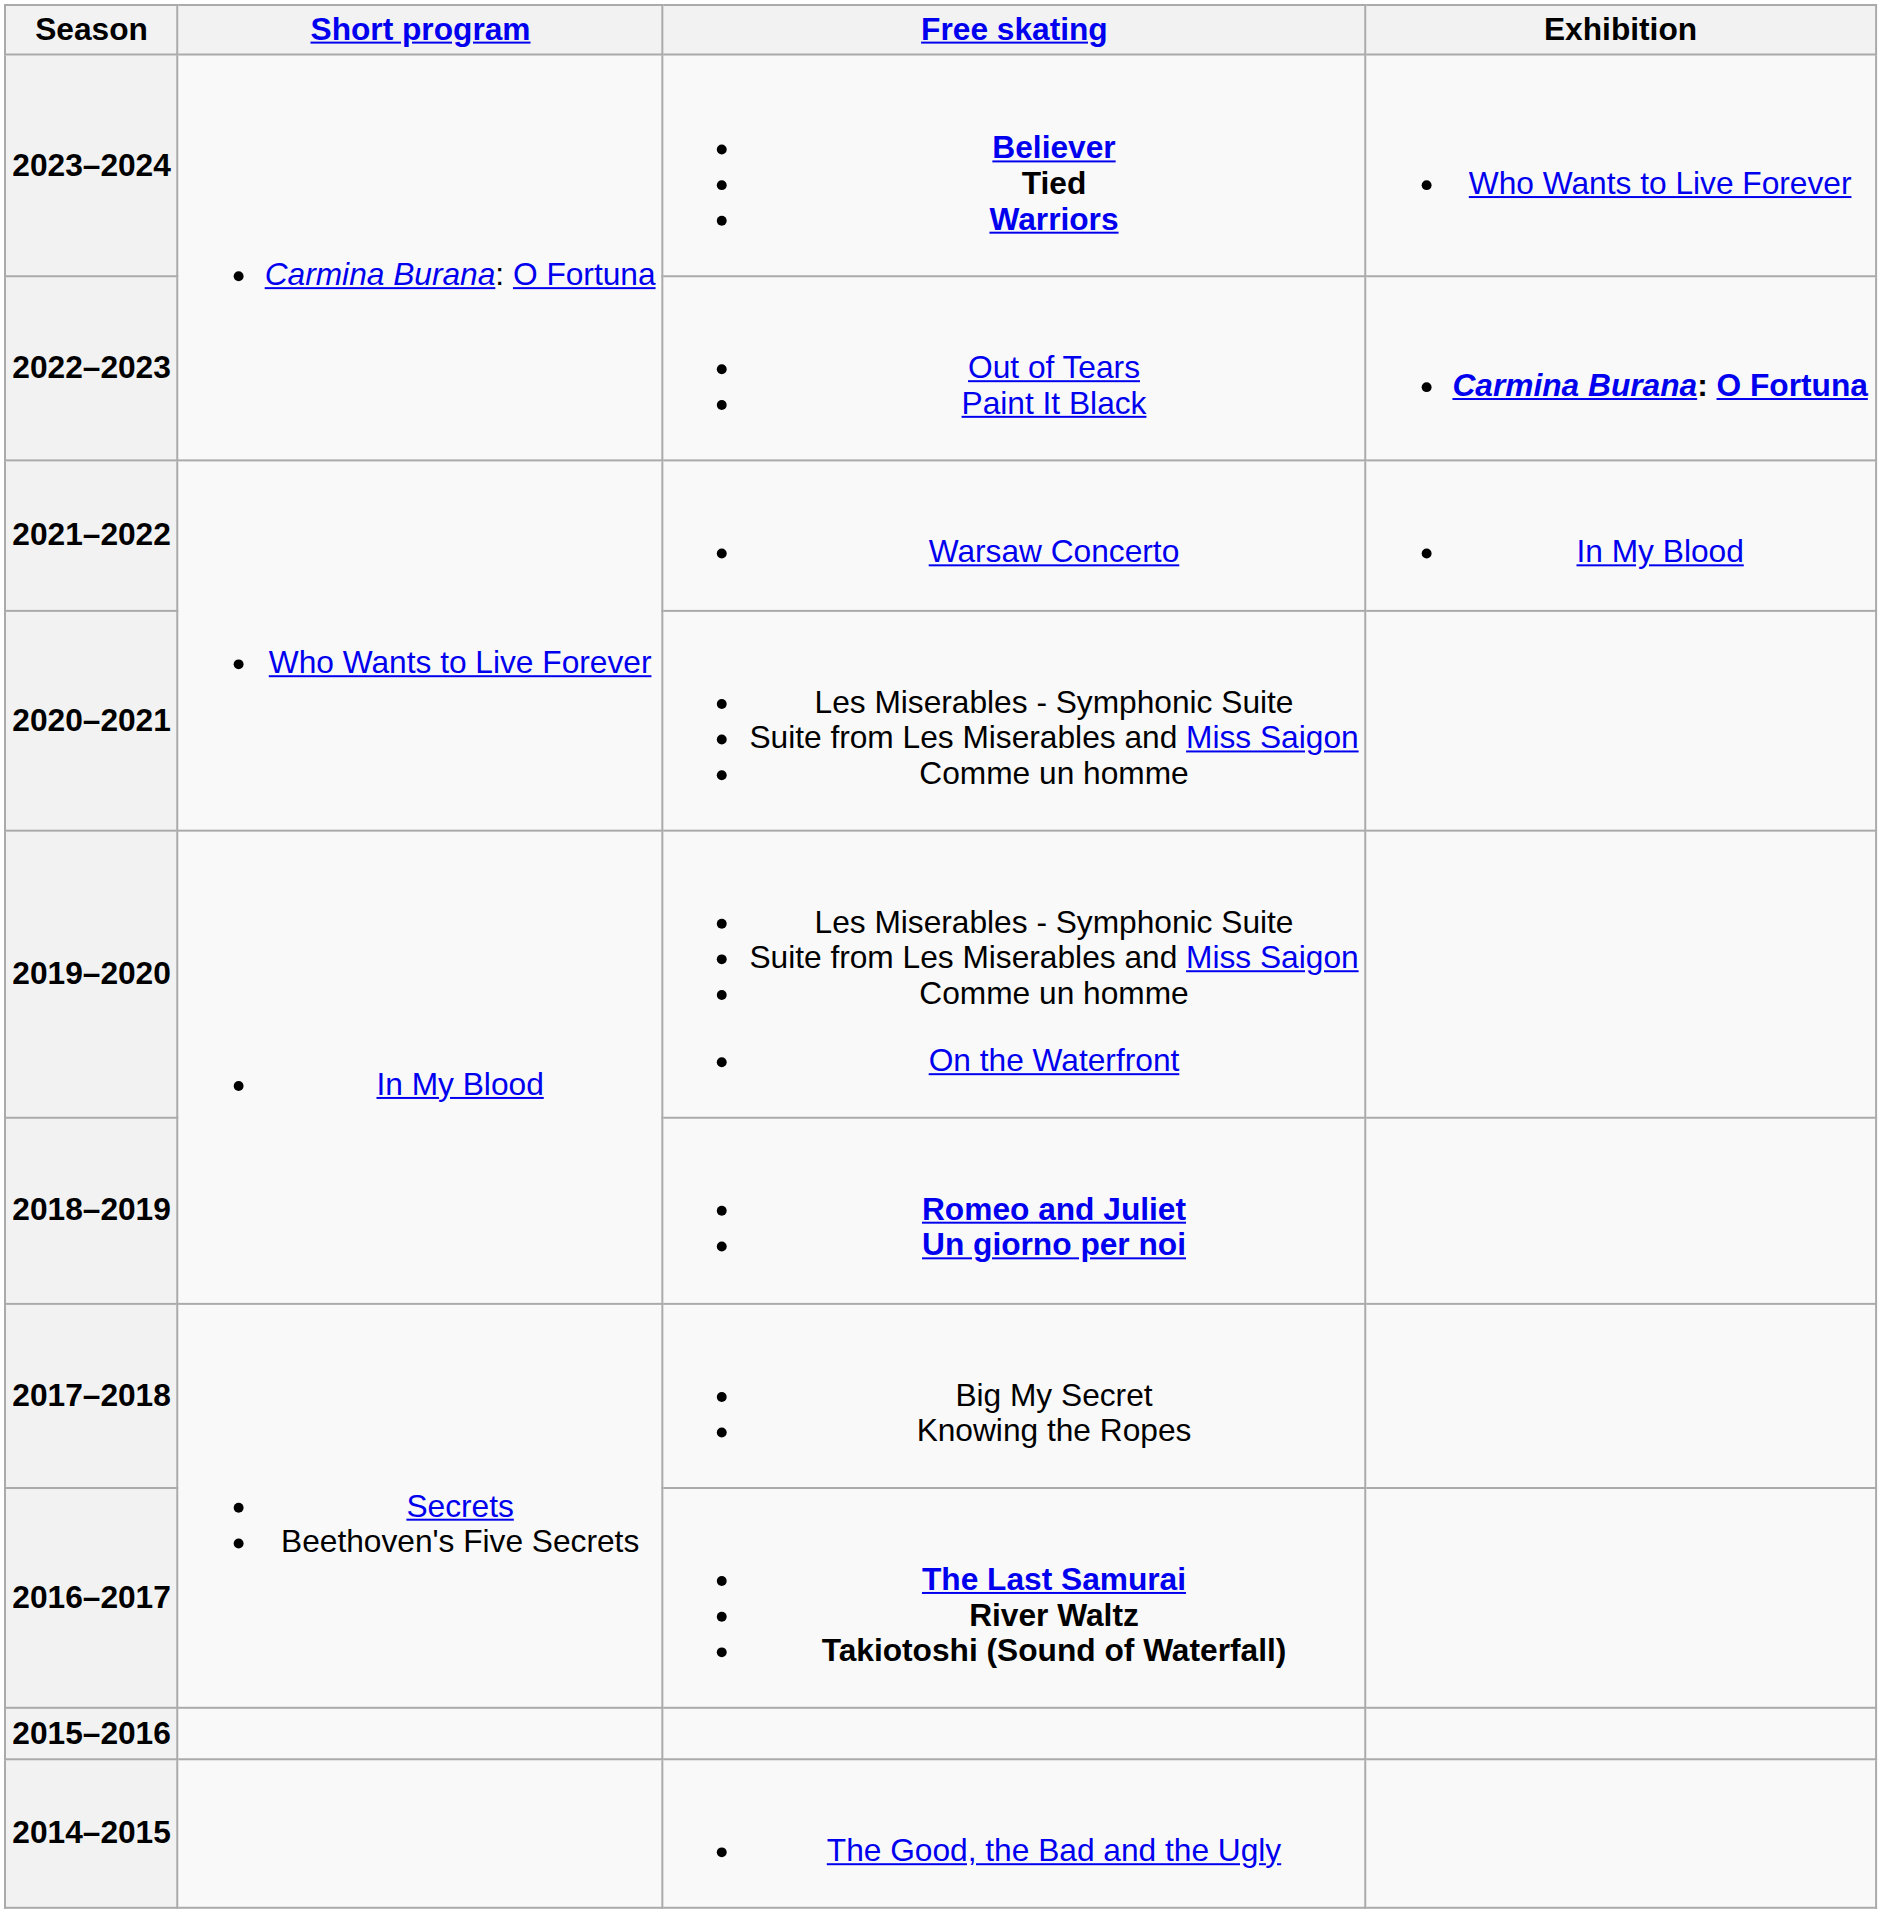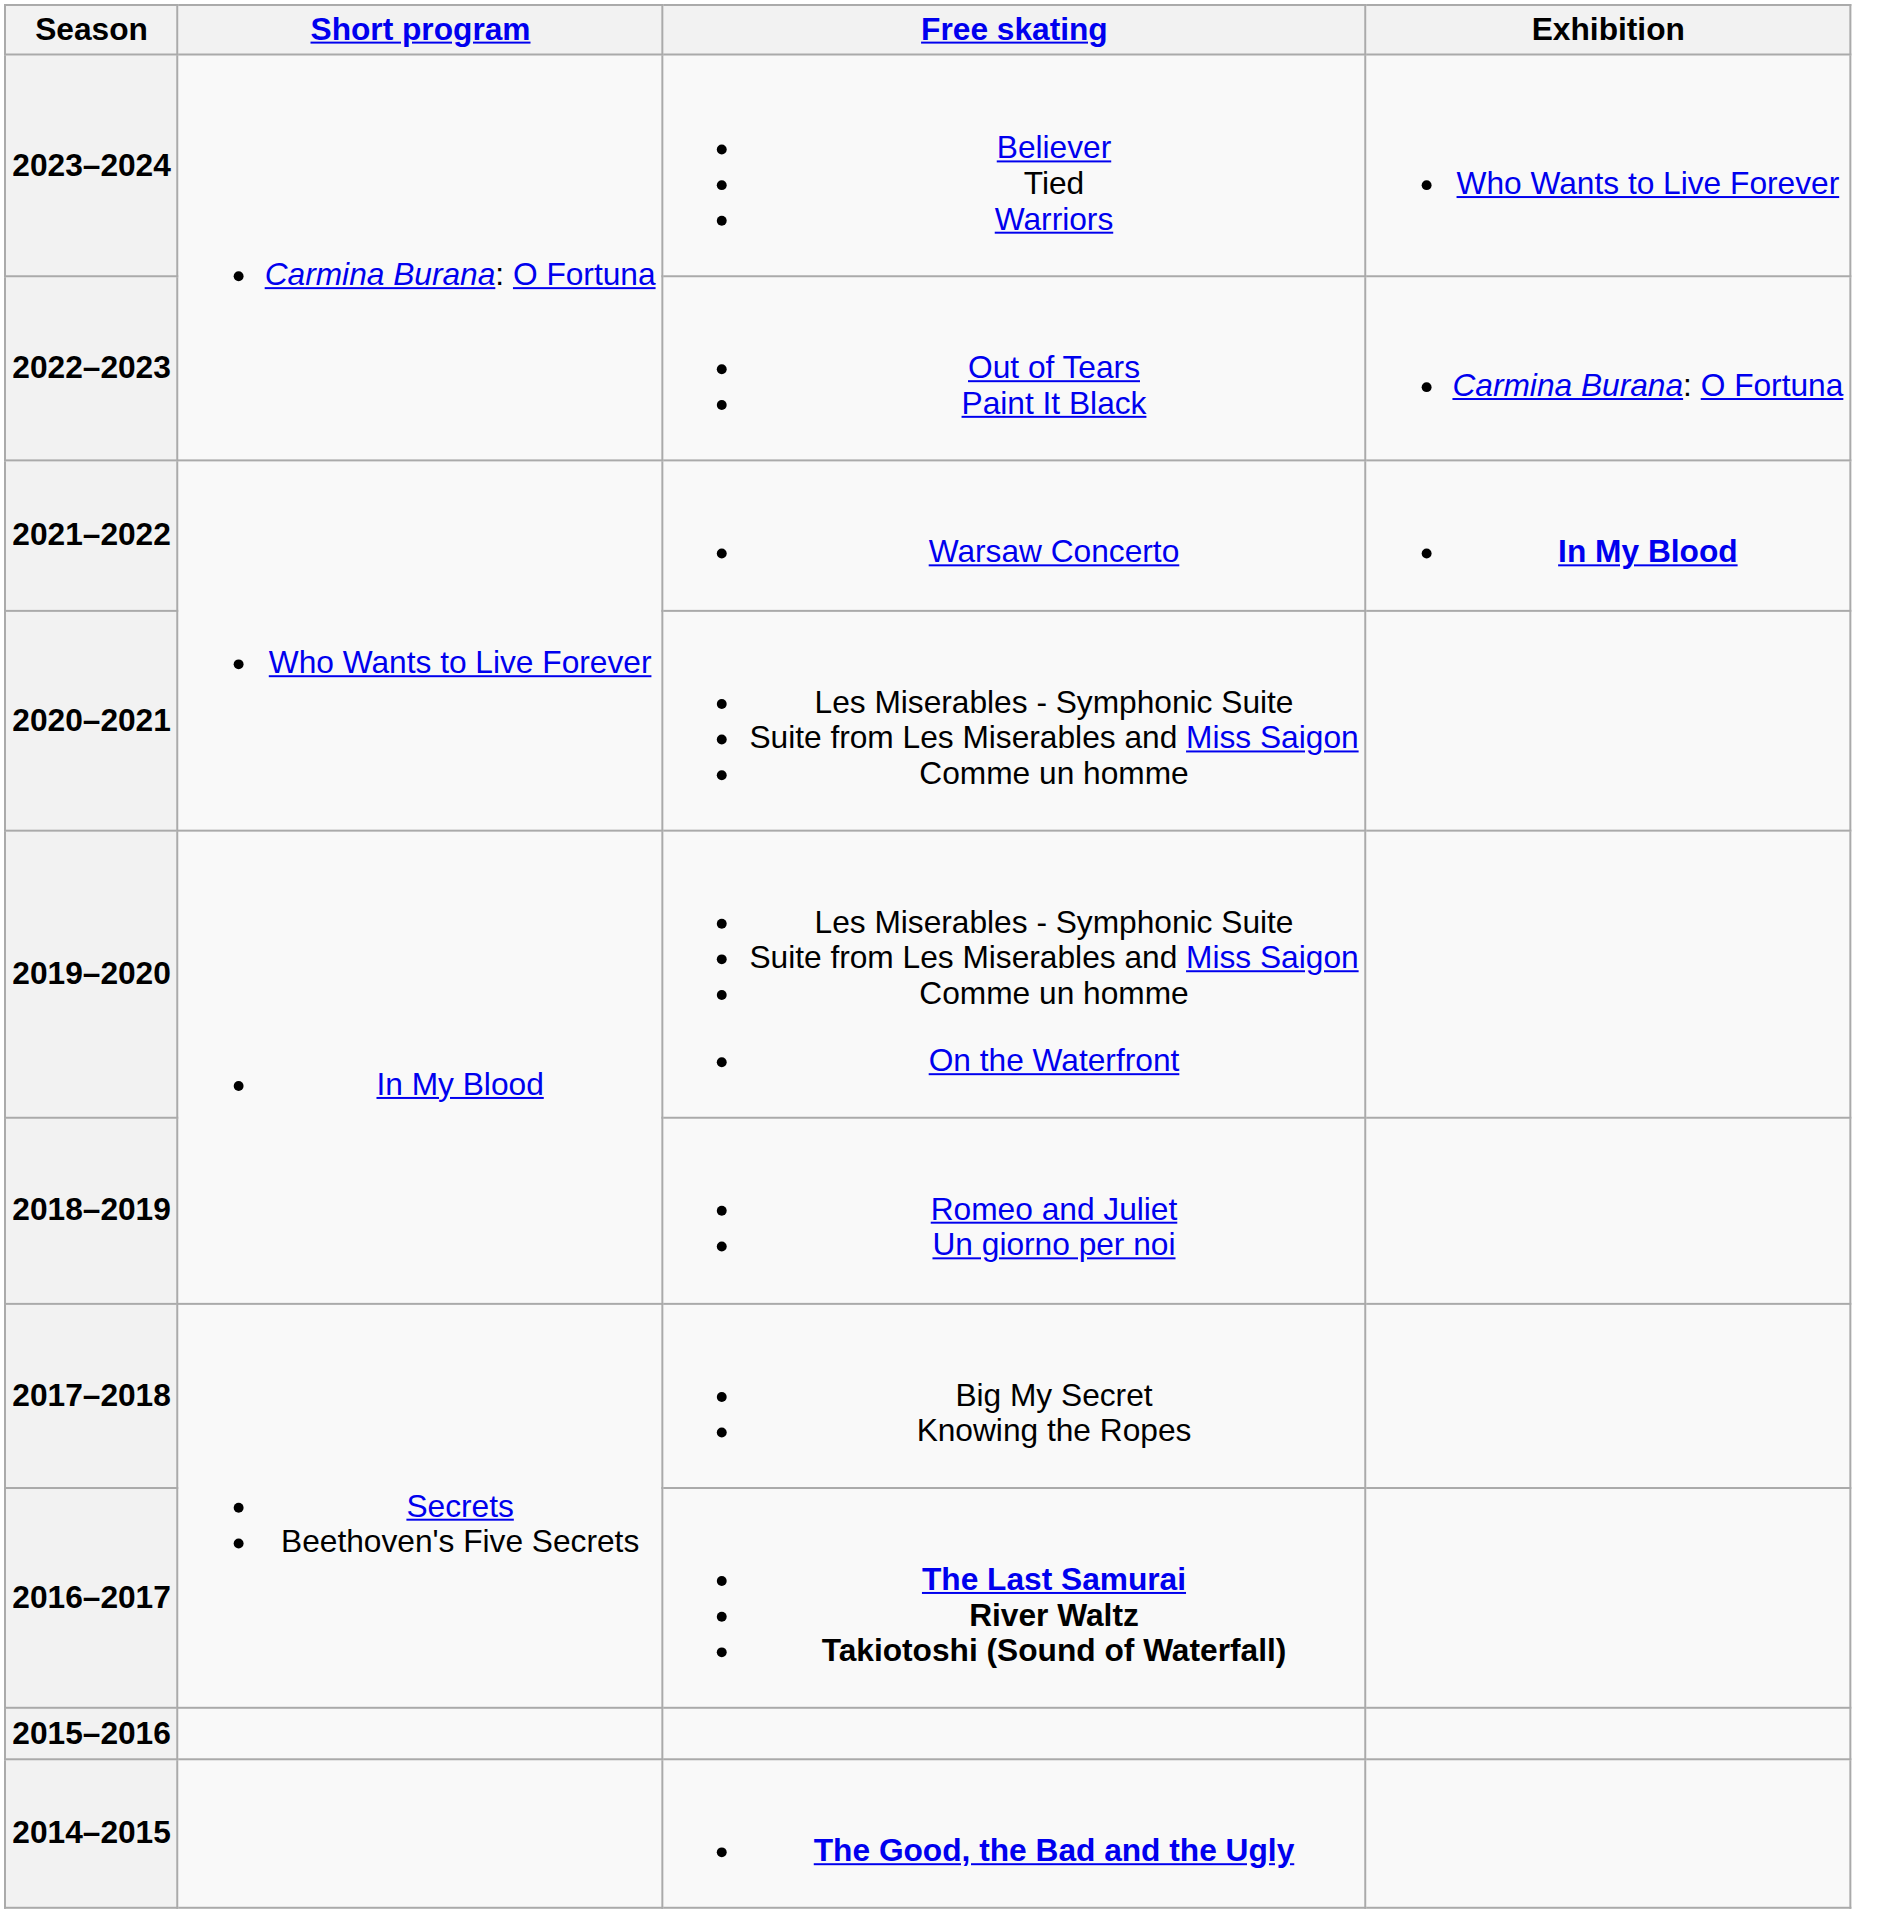(1014, 183) bold -> (1014, 183) normal
(1621, 386) bold -> (1608, 386) normal
(1621, 553) normal -> (1608, 553) bold
(1014, 1229) bold -> (1014, 1229) normal
(1014, 1851) normal -> (1014, 1851) bold
